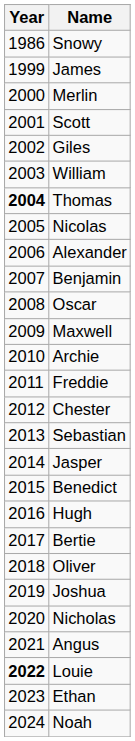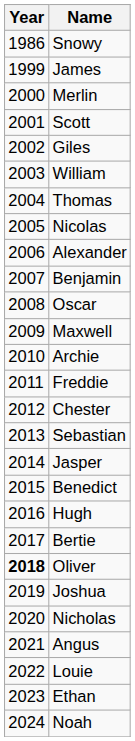(27, 200) bold -> (27, 200) normal
(27, 566) normal -> (27, 566) bold
(27, 670) bold -> (27, 670) normal
